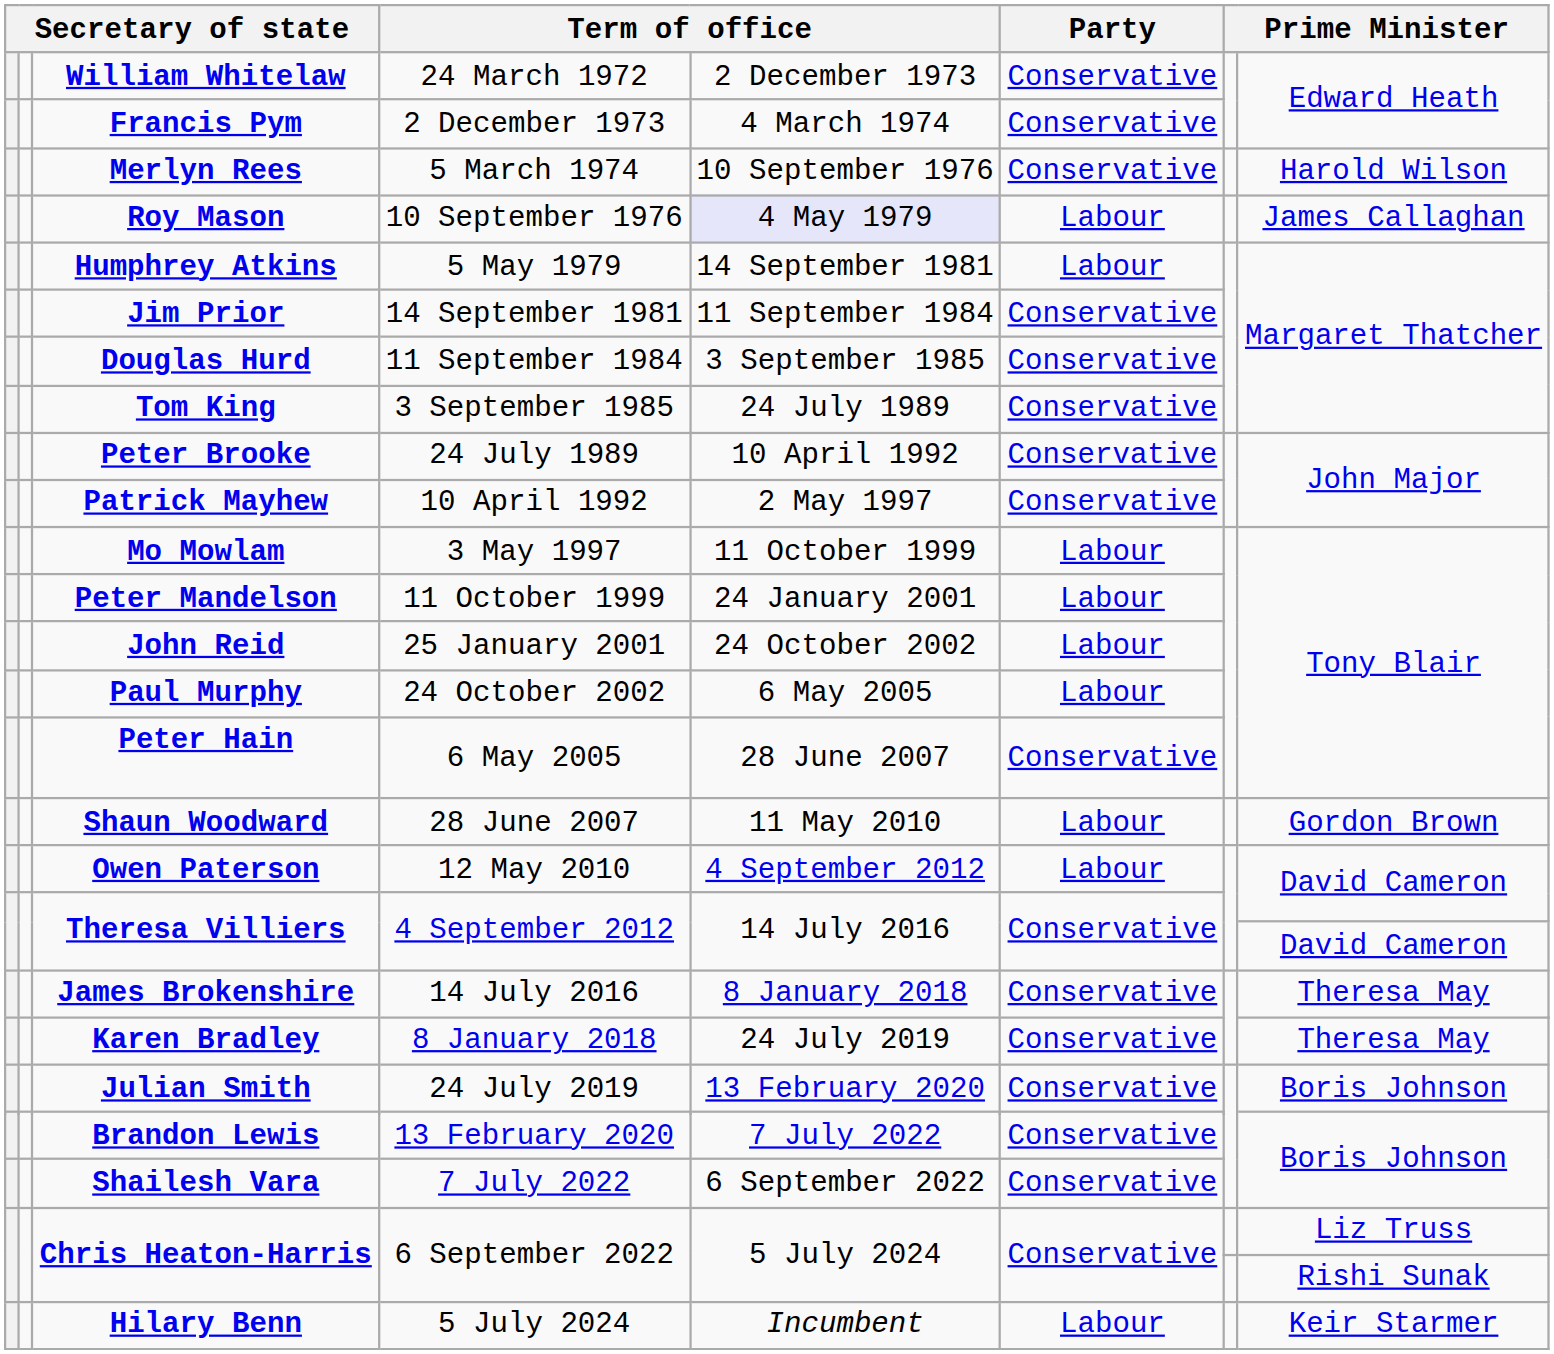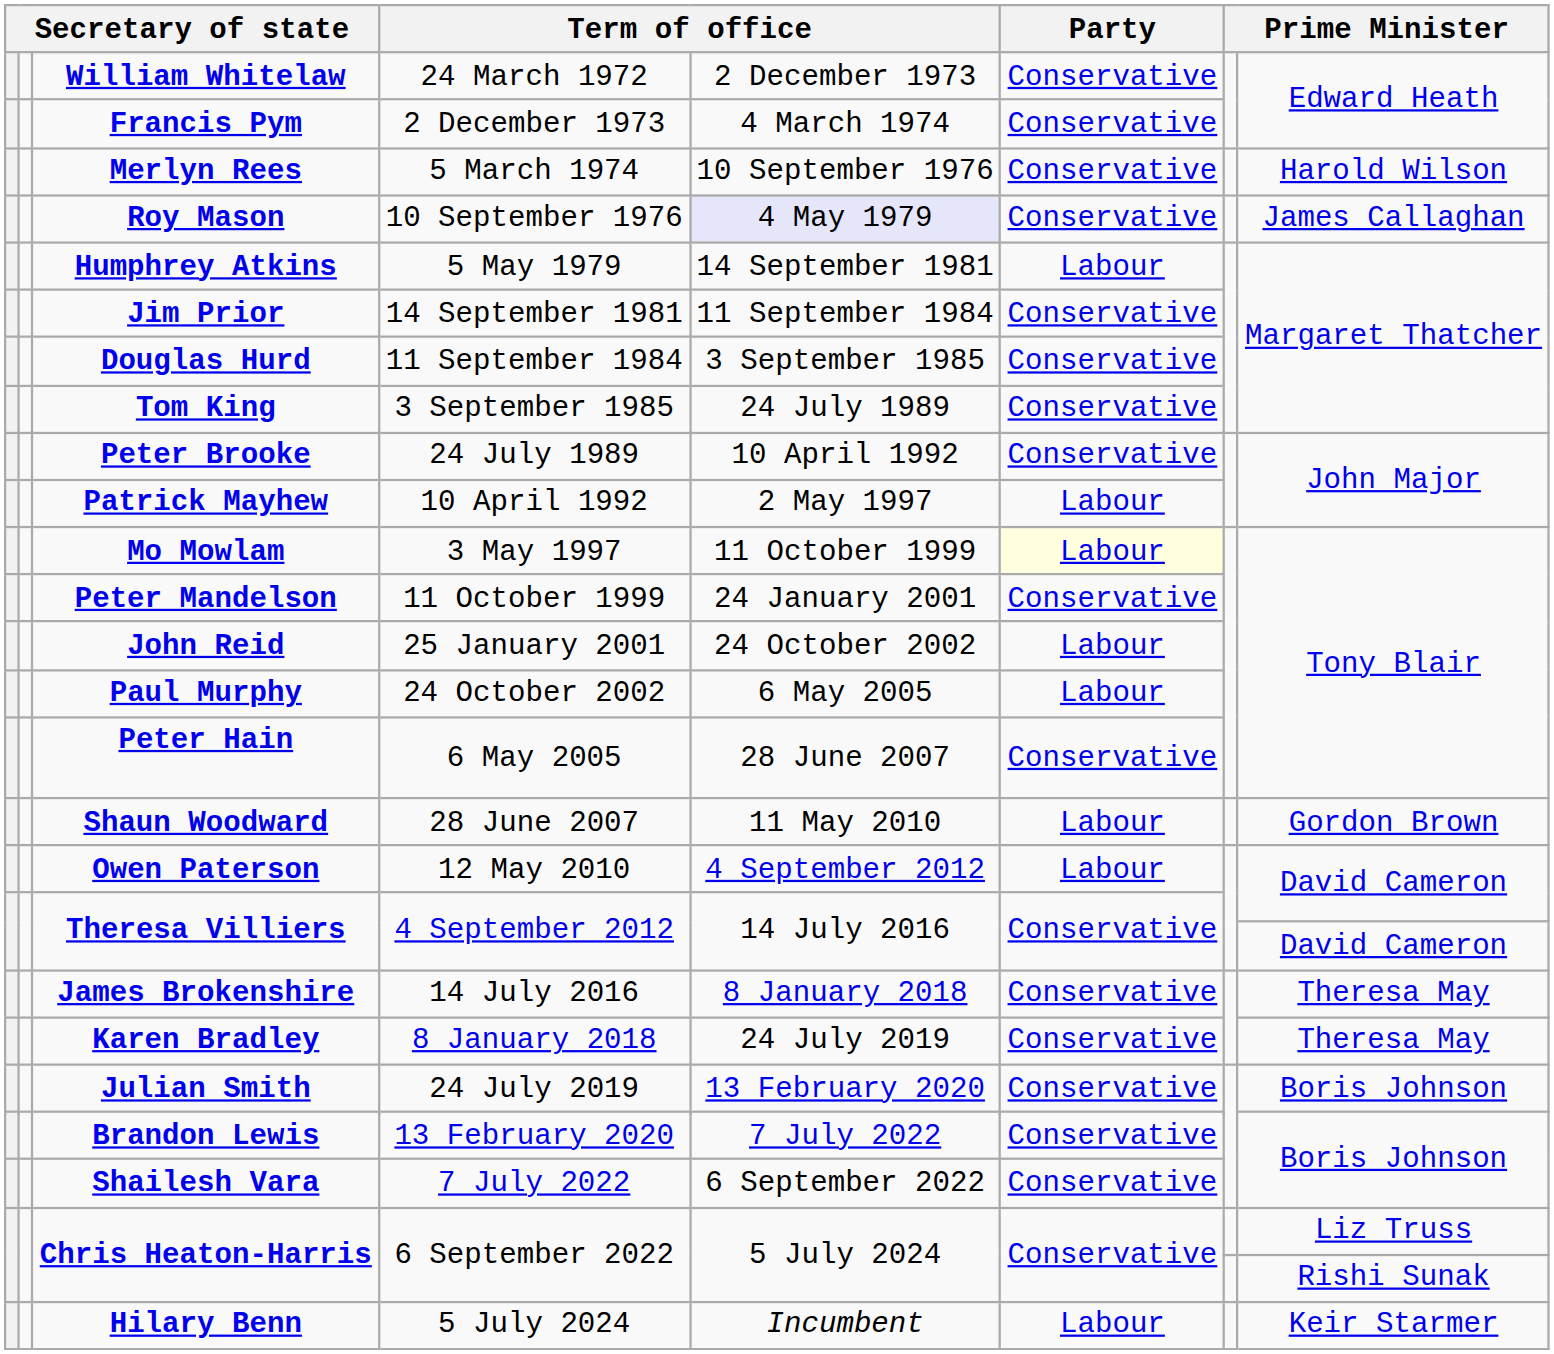(1112, 219) Labour -> (1112, 219) Conservative
(1112, 503) Conservative -> (1112, 503) Labour
(1112, 551) no background -> (1112, 551) lightyellow background
(1112, 598) Labour -> (1112, 598) Conservative
